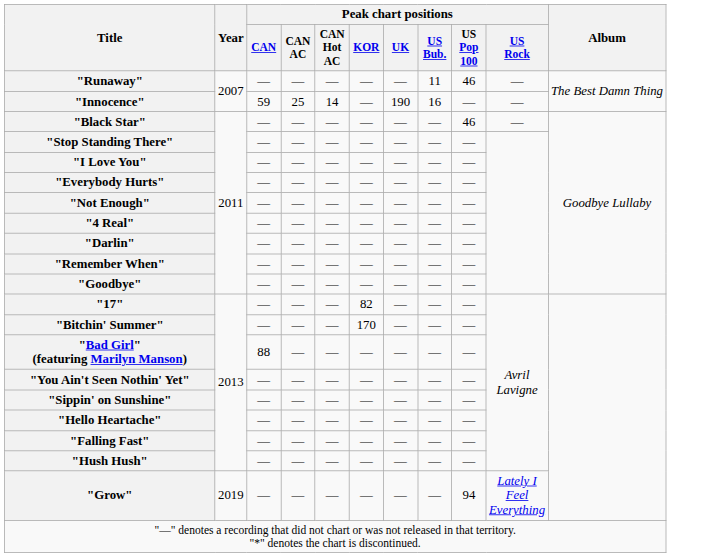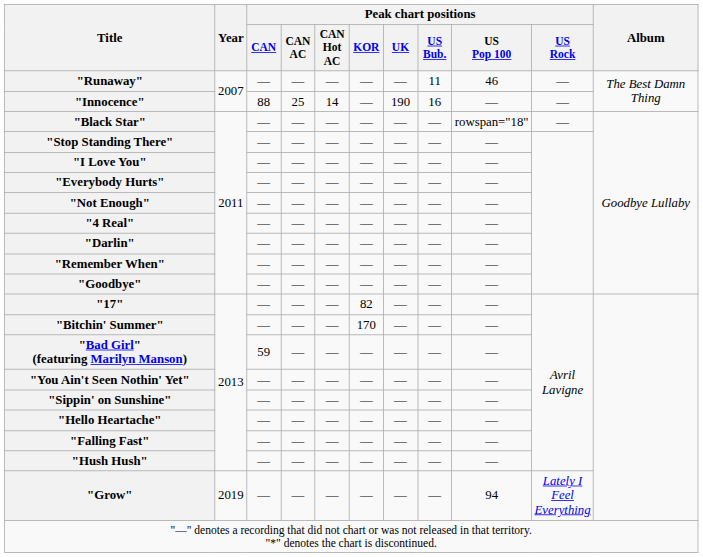(264, 101) 59 -> (264, 101) 88
(469, 121) 46 -> (492, 121) rowspan="18"
(264, 352) 88 -> (264, 352) 59
